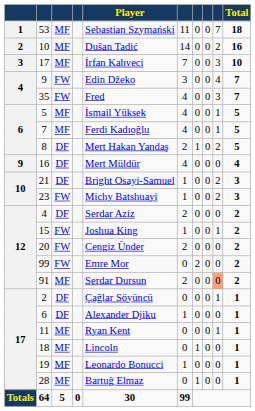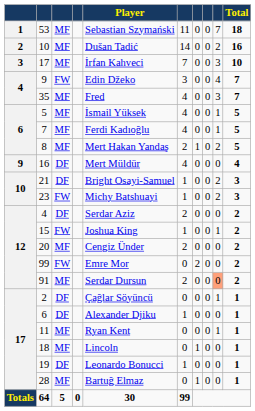(62, 96) FW -> (62, 96) MF
(62, 146) DF -> (62, 146) MF
(62, 247) FW -> (62, 247) MF
(62, 364) MF -> (62, 364) DF
